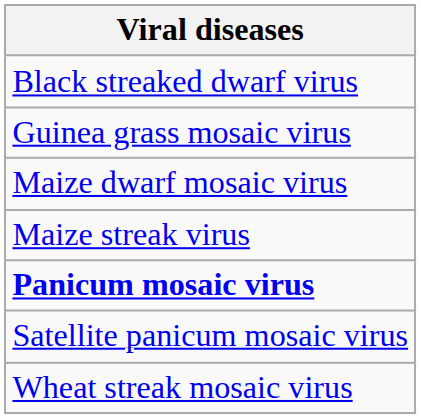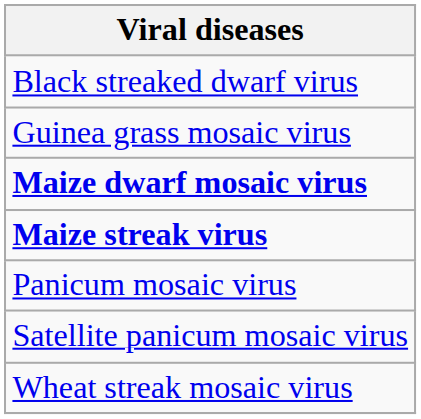(180, 183) normal -> (190, 183) bold
(131, 234) normal -> (140, 234) bold
(163, 285) bold -> (154, 285) normal
